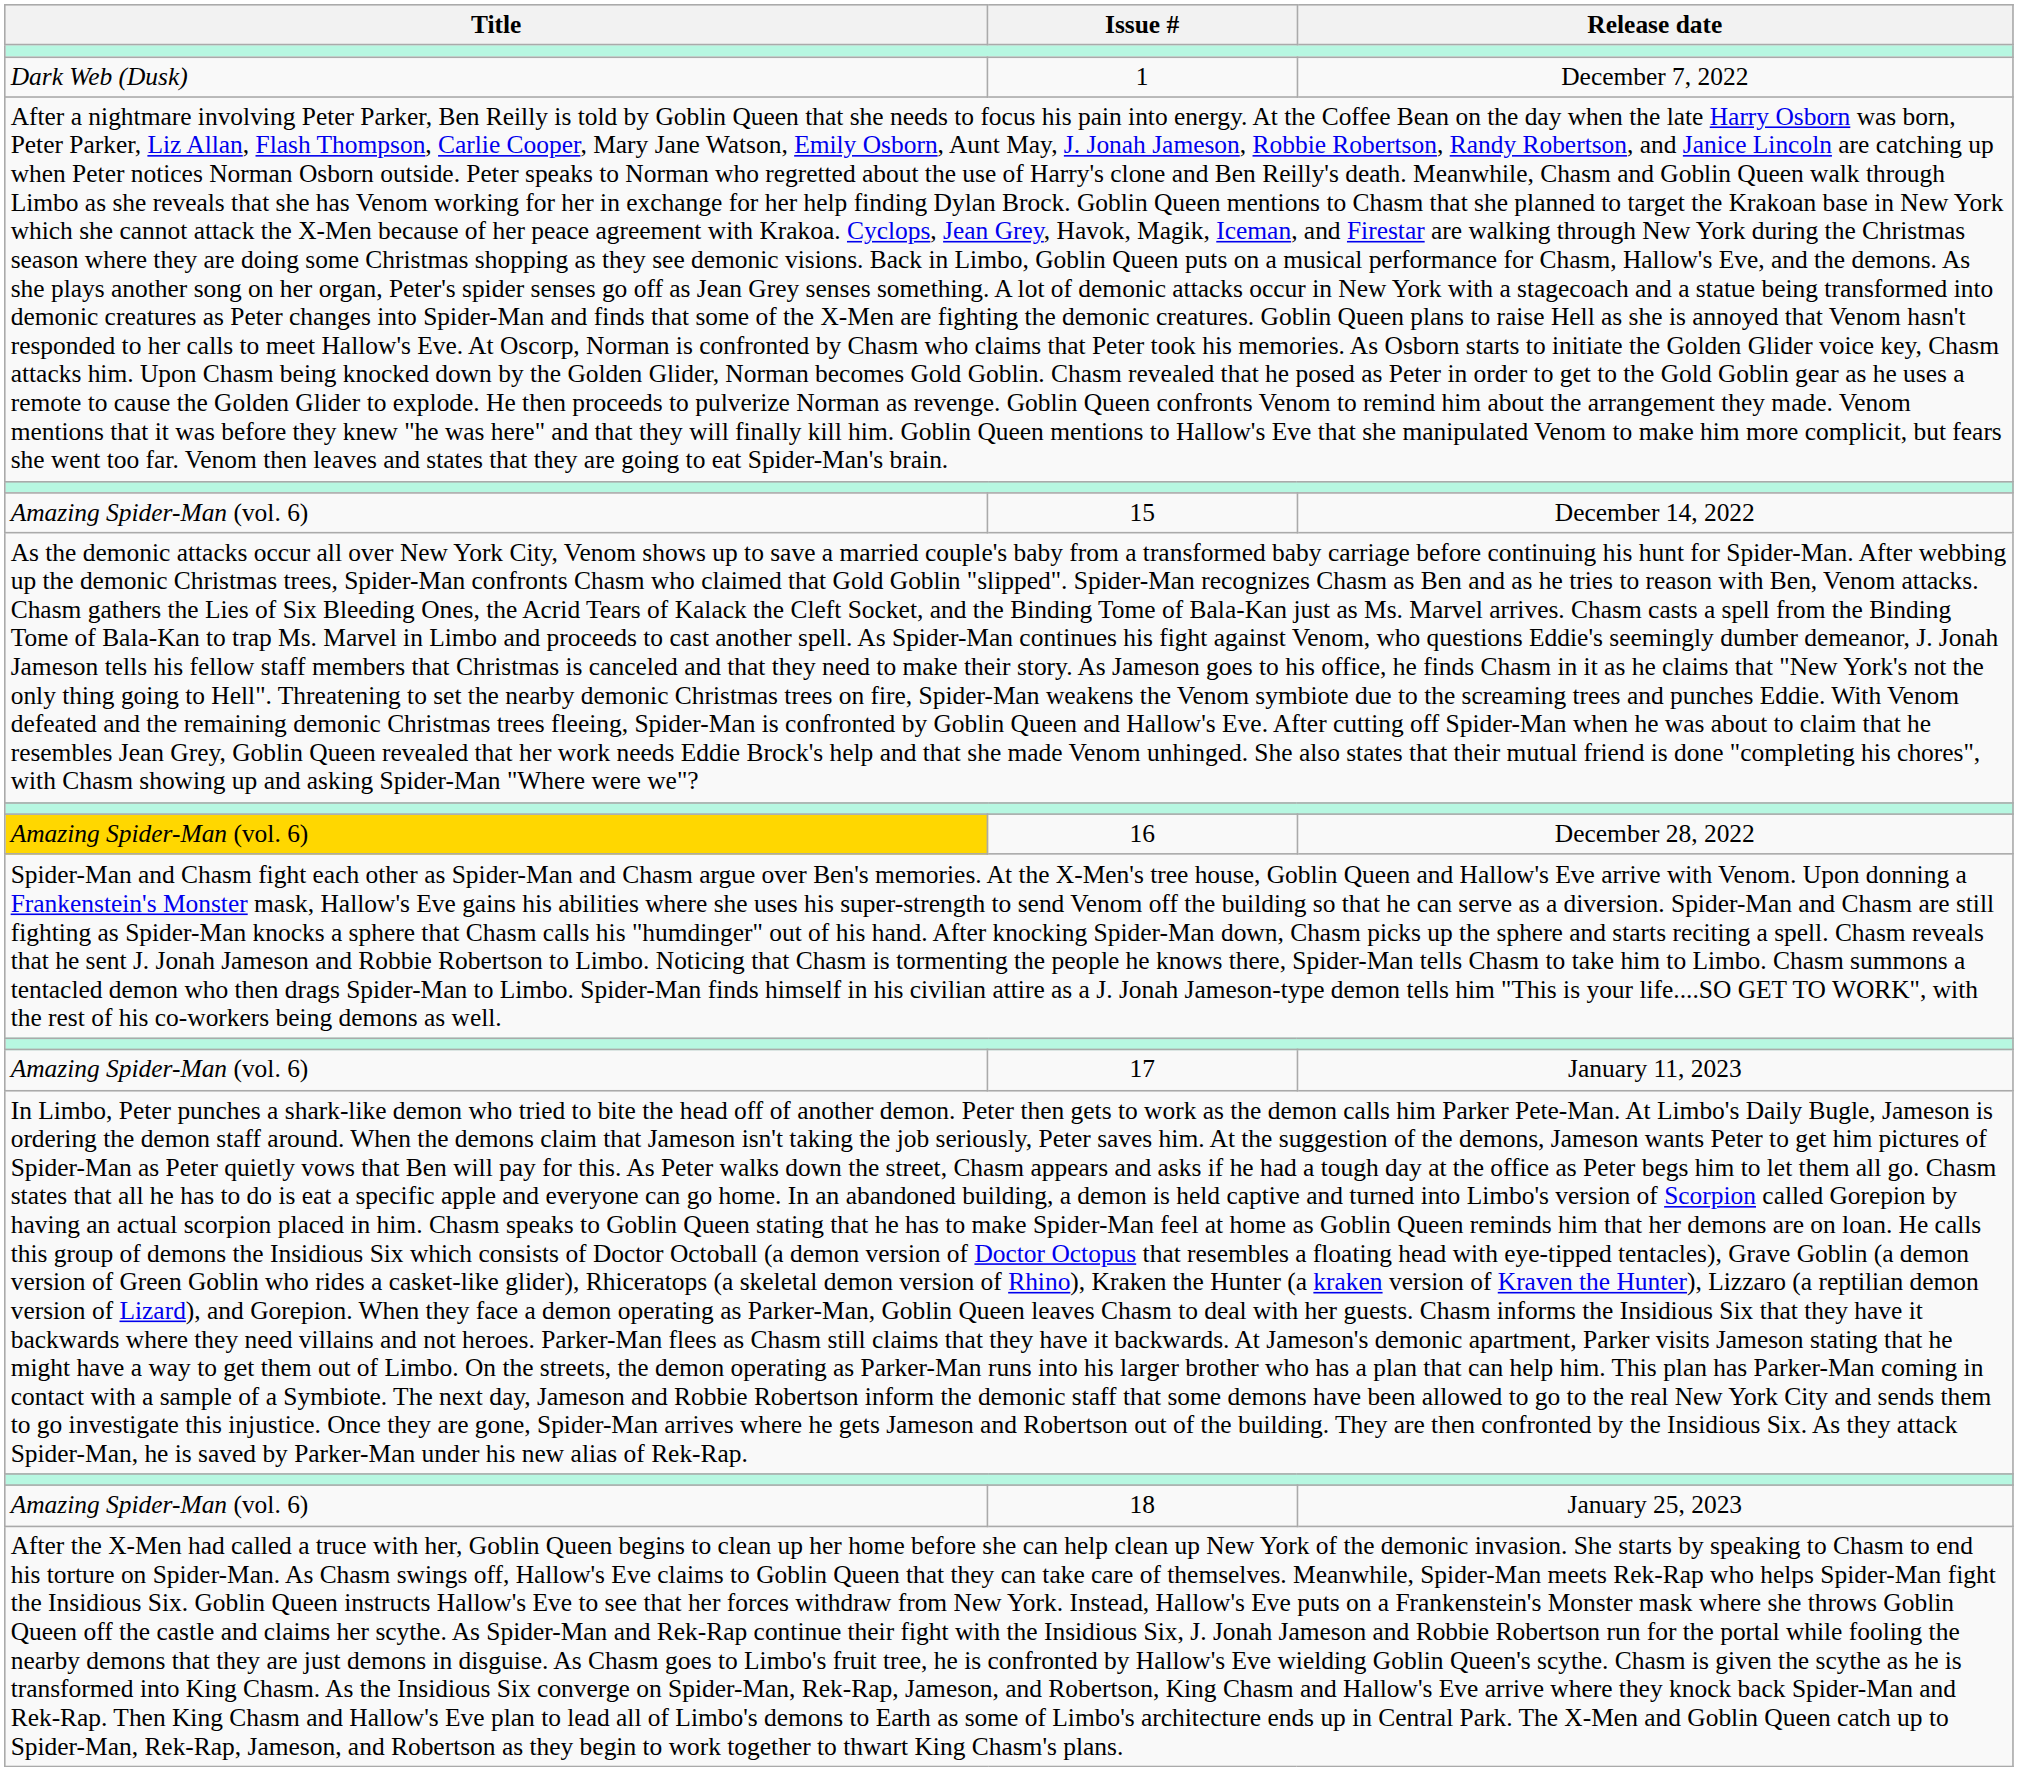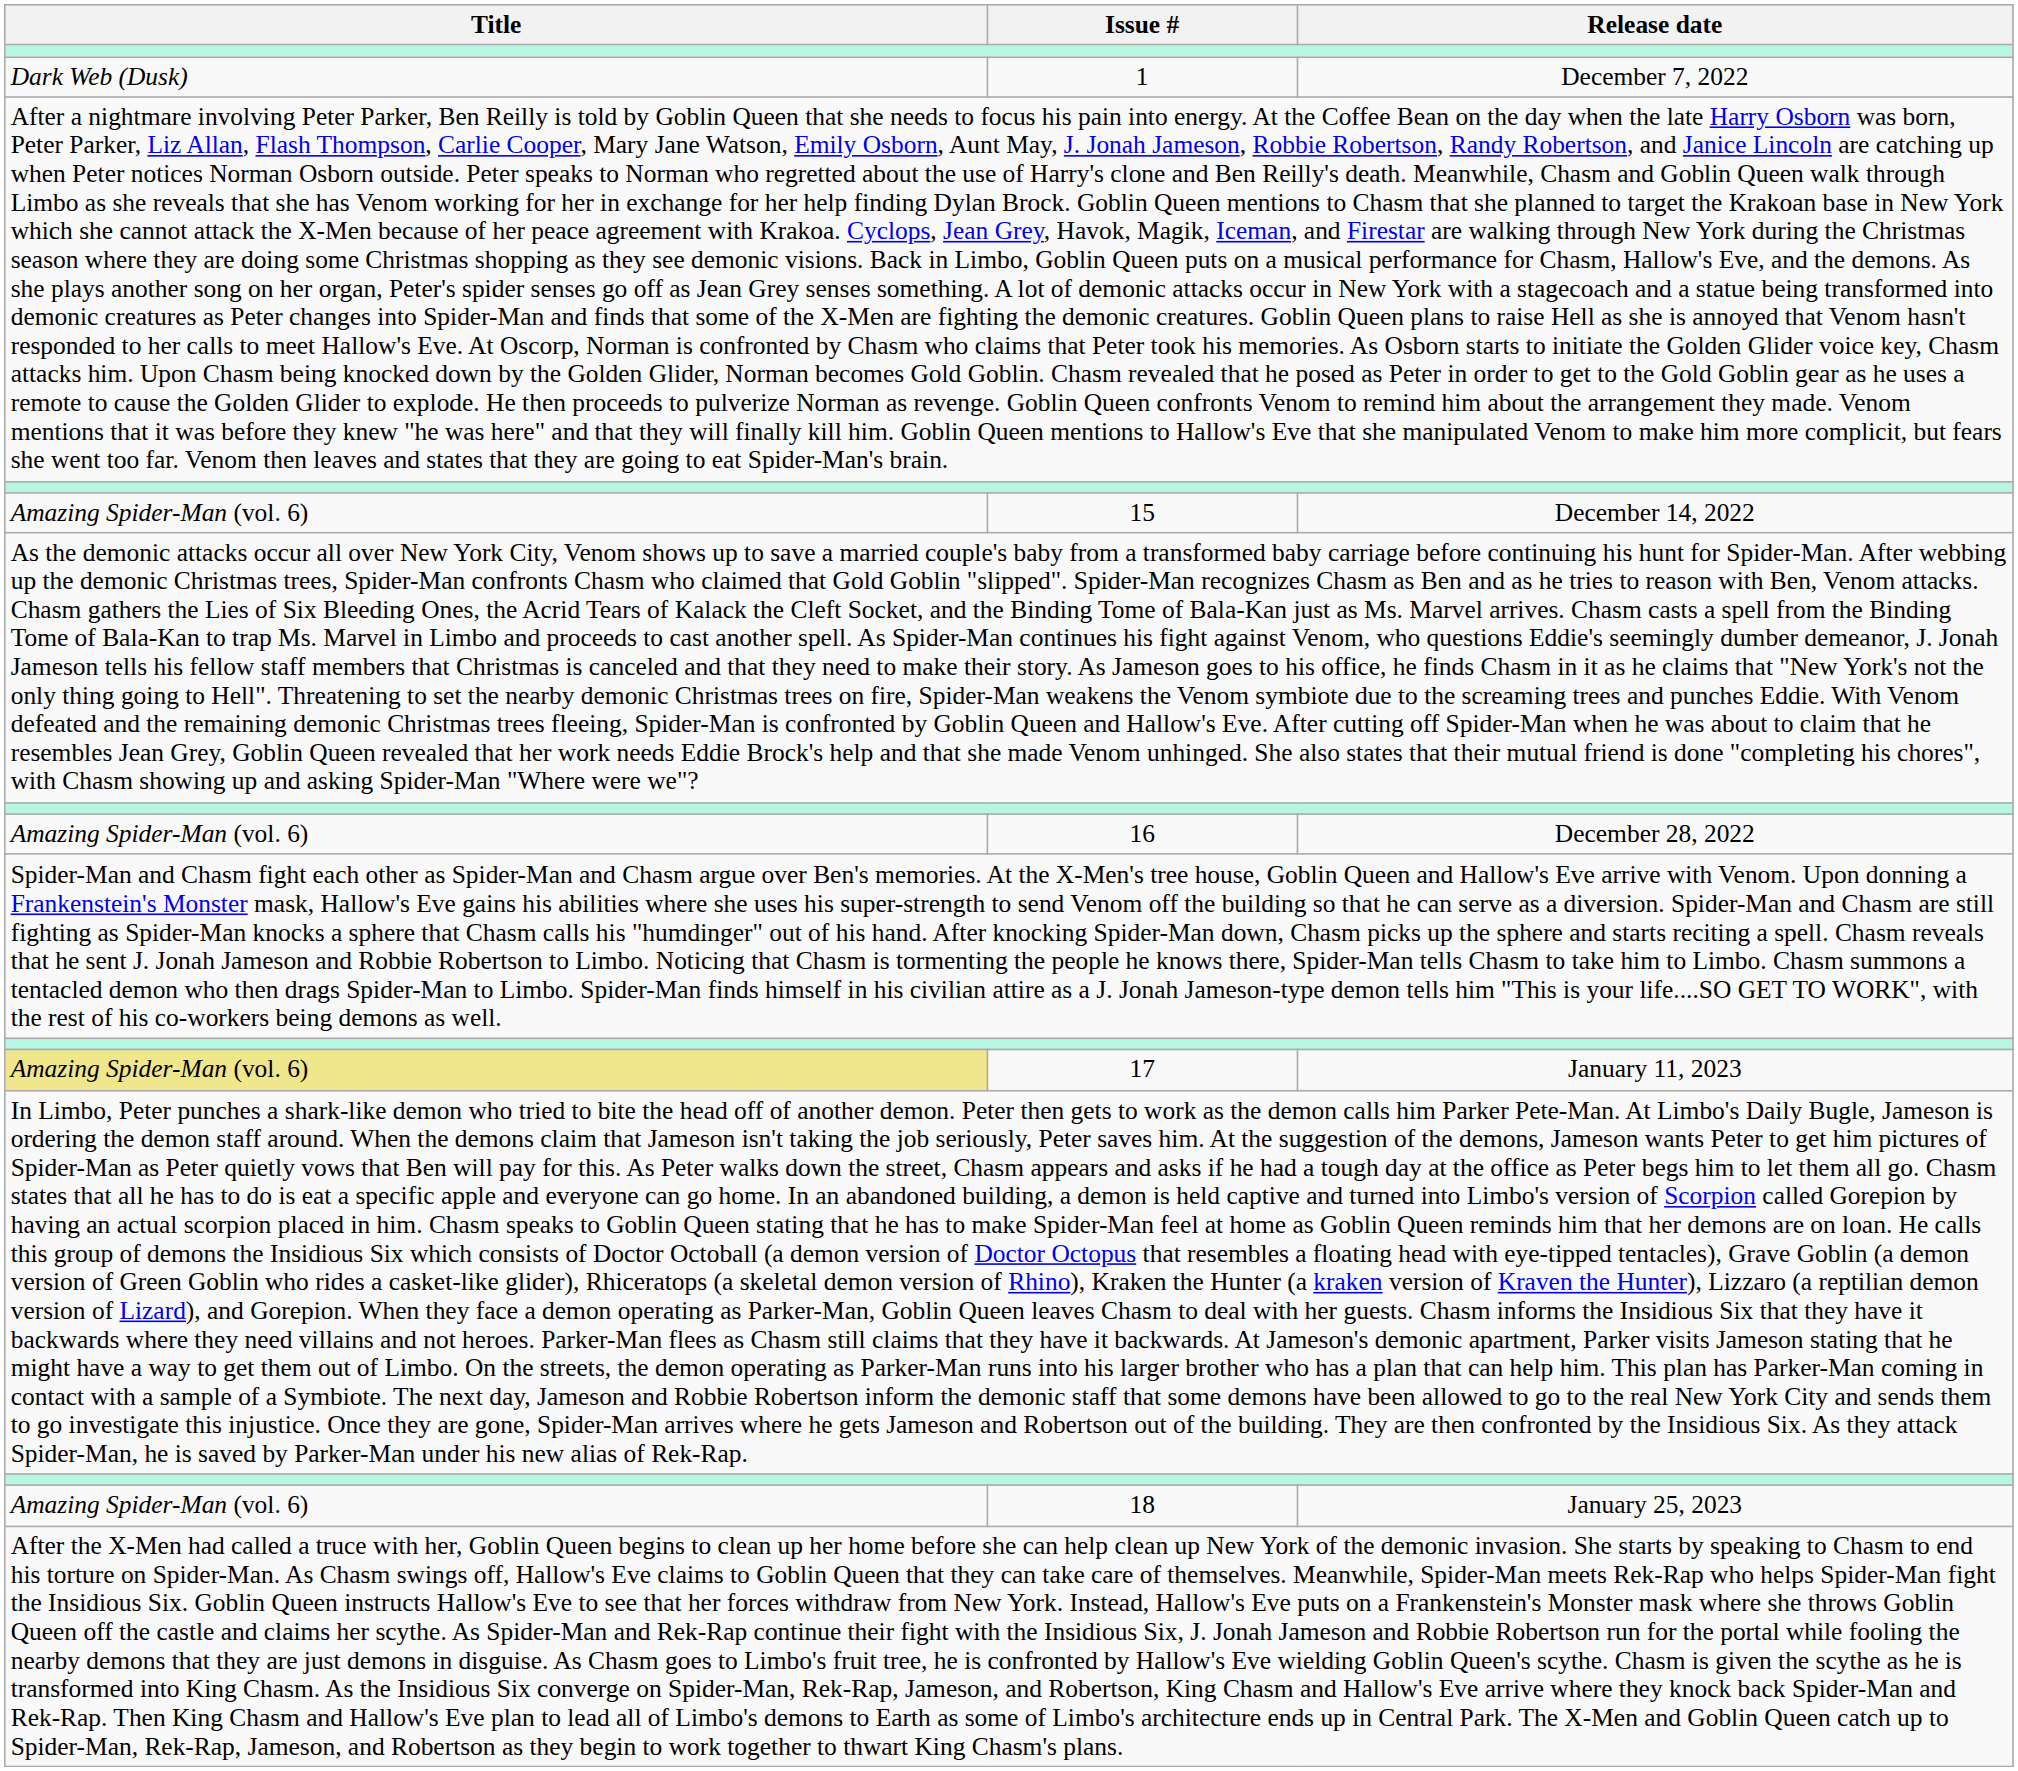(159, 833) gold background -> (159, 833) no background
(159, 1069) no background -> (159, 1069) khaki background
